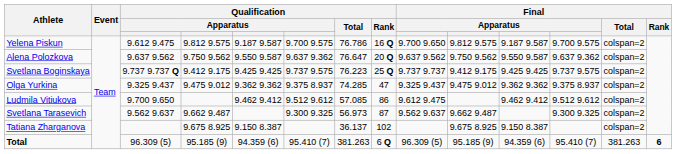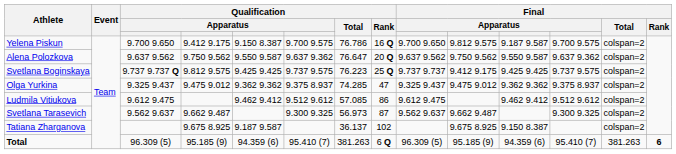(151, 43) 9.612 9.475 -> (151, 43) 9.700 9.650
(207, 43) 9.812 9.575 -> (207, 43) 9.412 9.175
(258, 43) 9.187 9.587 -> (258, 43) 9.150 8.387
(207, 71) 9.412 9.175 -> (207, 71) 9.812 9.575
(151, 100) 9.700 9.650 -> (151, 100) 9.612 9.475
(258, 128) 9.150 8.387 -> (258, 128) 9.187 9.587
